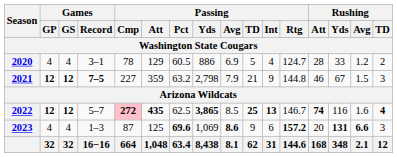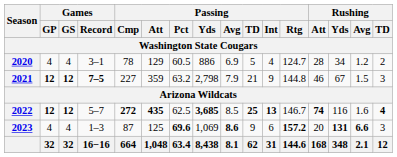(340, 62) 33 -> (340, 62) 34
(128, 111) pink background -> (128, 111) no background
(207, 111) 3,865 -> (207, 111) 3,685
